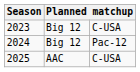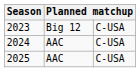(64, 44) Big 12 -> (55, 44) AAC
(109, 44) Pac-12 -> (110, 44) C-USA
